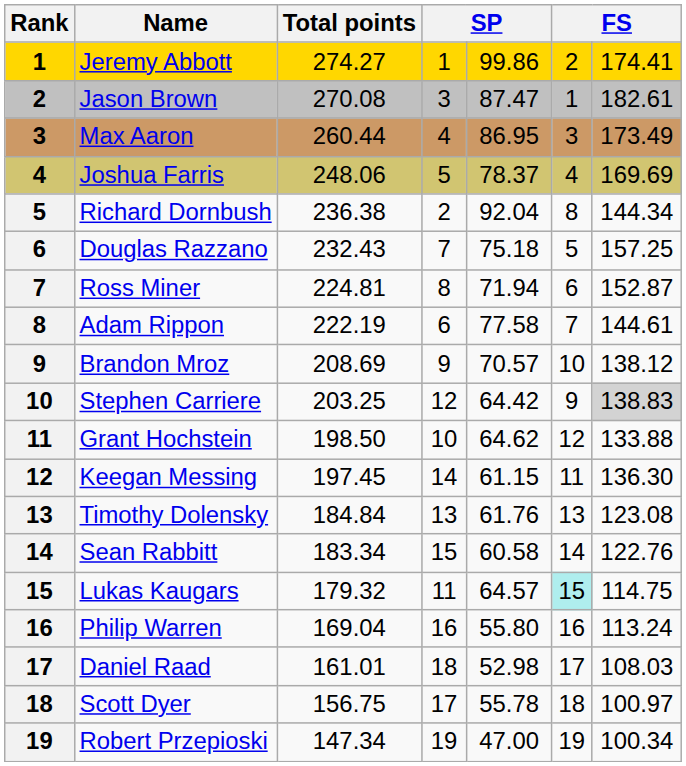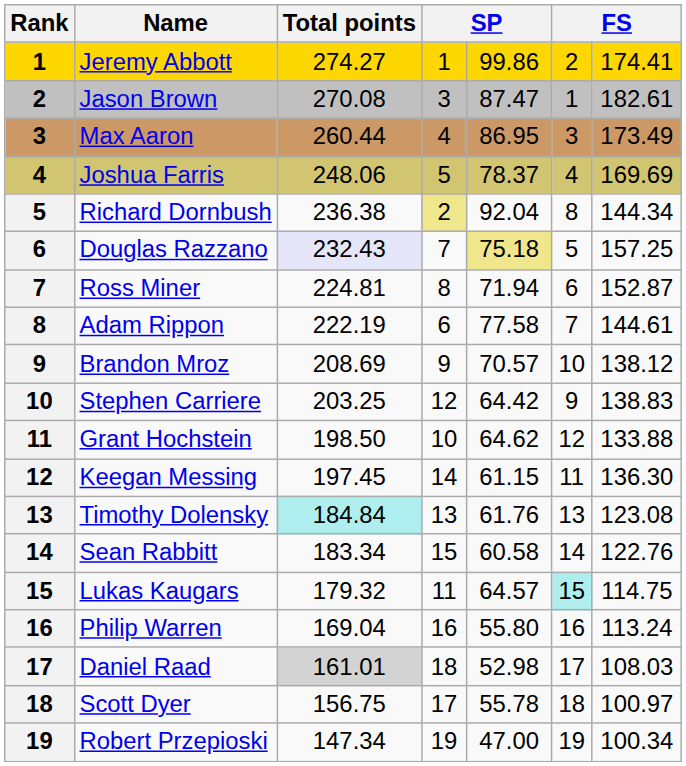(444, 212) no background -> (444, 212) khaki background
(349, 250) no background -> (349, 250) lavender background
(509, 250) no background -> (509, 250) khaki background
(637, 401) lightgrey background -> (637, 401) no background
(349, 514) no background -> (349, 514) paleturquoise background
(349, 666) no background -> (349, 666) lightgrey background
